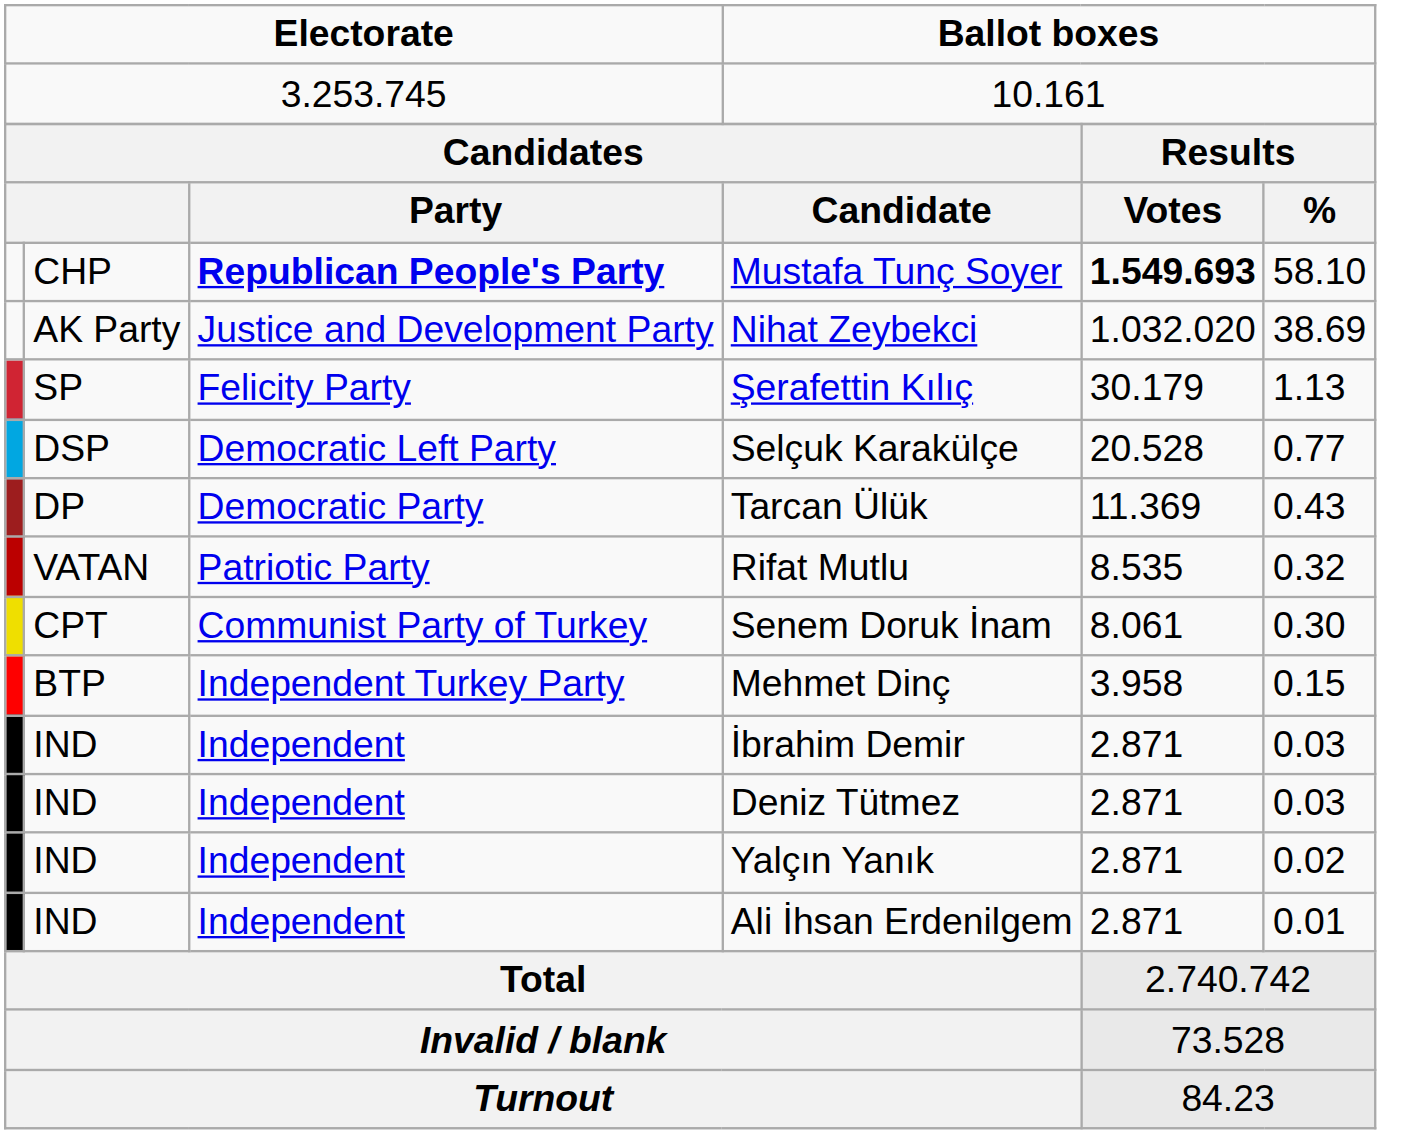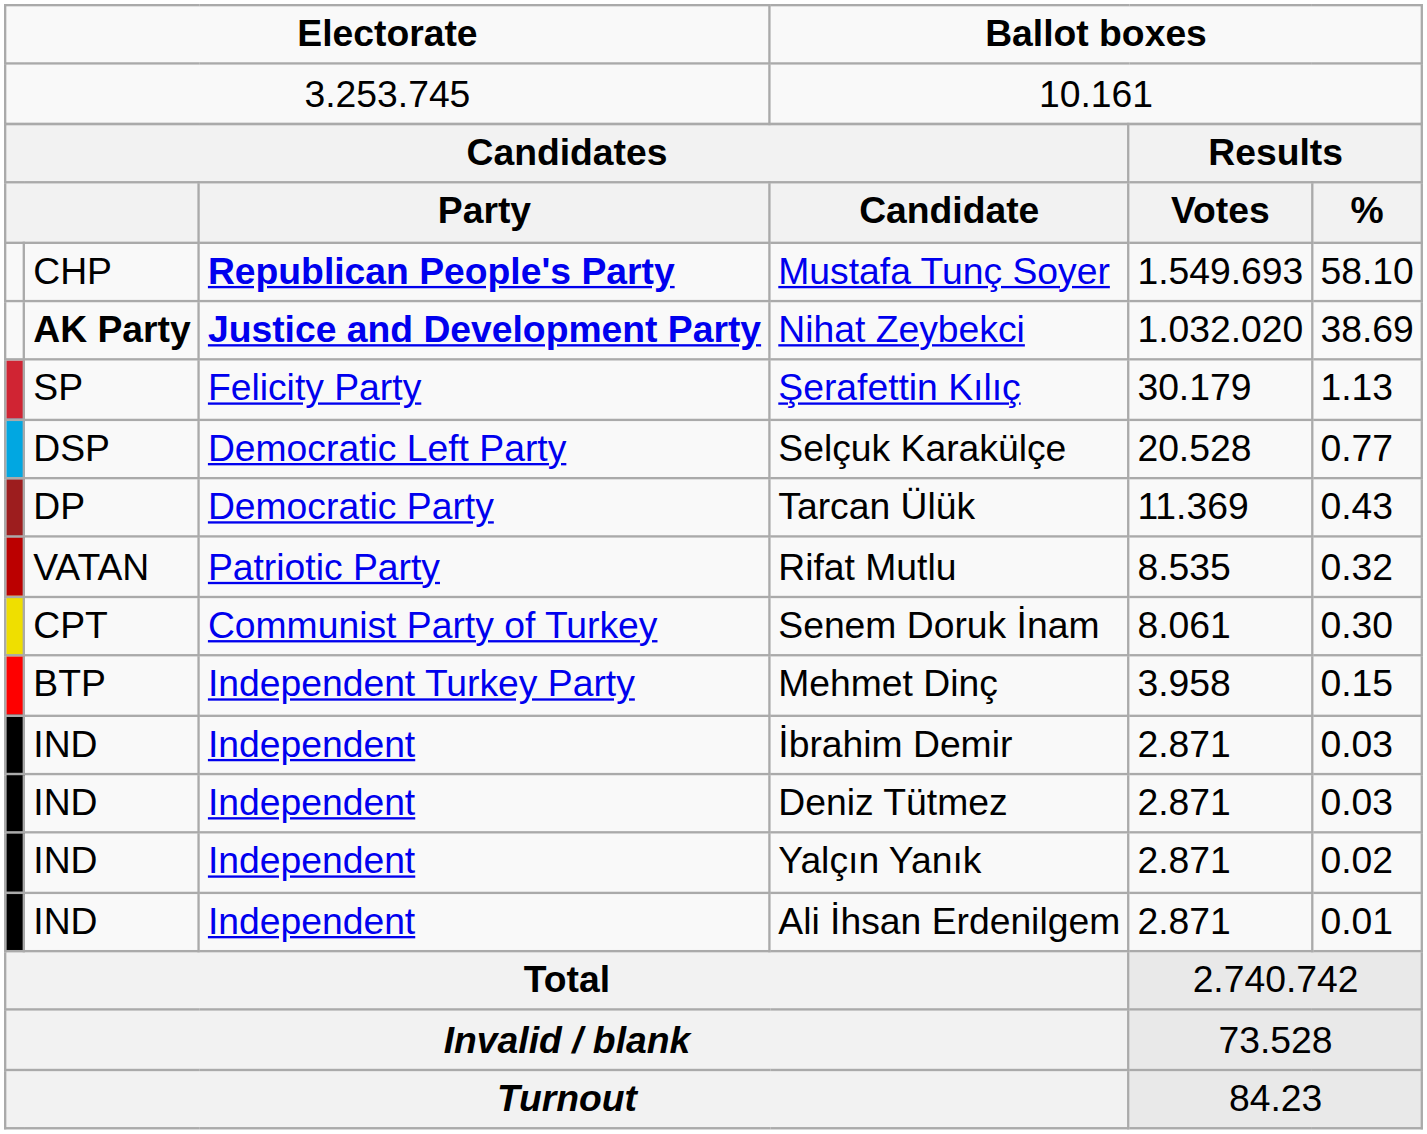(1173, 270) bold -> (1220, 270) normal
(107, 329) normal -> (112, 329) bold
(456, 329) normal -> (485, 329) bold
